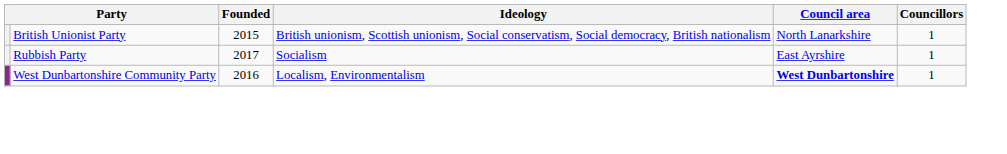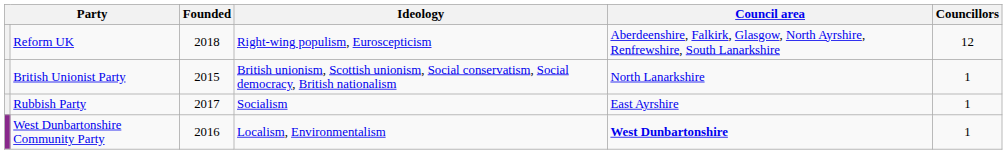+ row: (44, 42)
